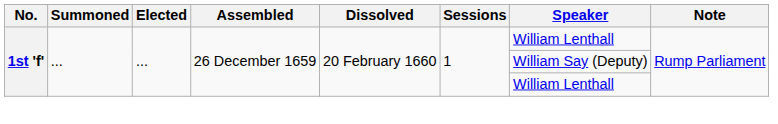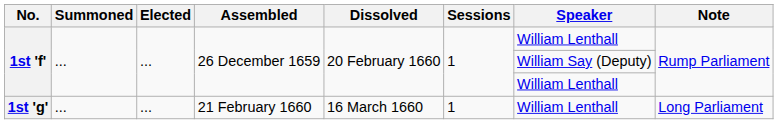+ row: (28, 107)
